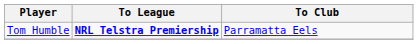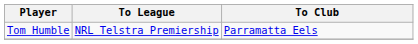(147, 30) bold -> (147, 30) normal
